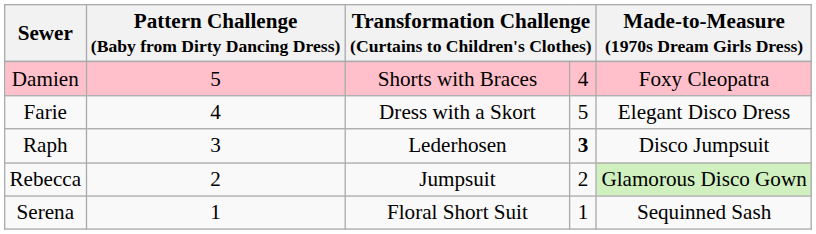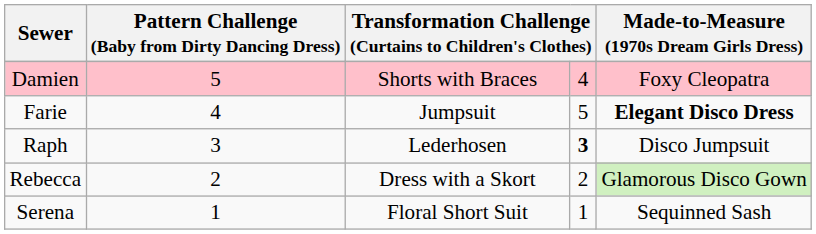(457, 111) Dress with a Skort -> (457, 111) Jumpsuit
(704, 111) normal -> (704, 111) bold
(457, 178) Jumpsuit -> (457, 178) Dress with a Skort
